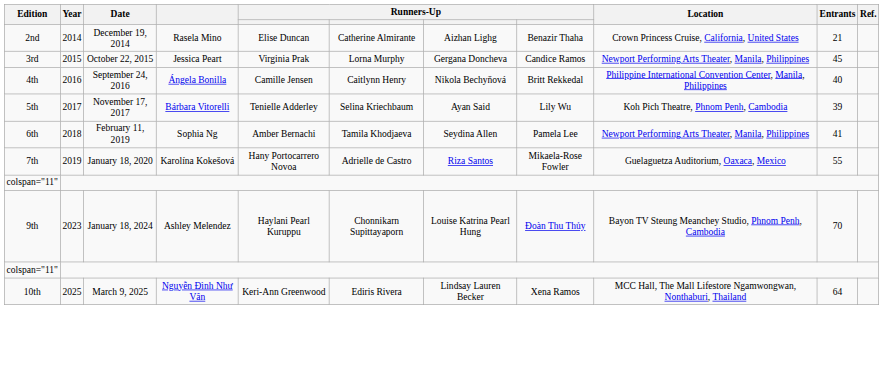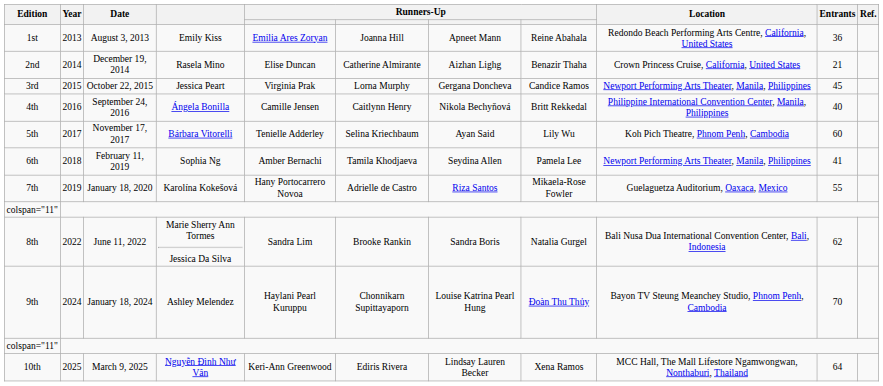+ row: (32, 37)
(838, 107) 39 -> (838, 134) 60
+ row: (32, 241)
(72, 226) 2023 -> (72, 302) 2024
